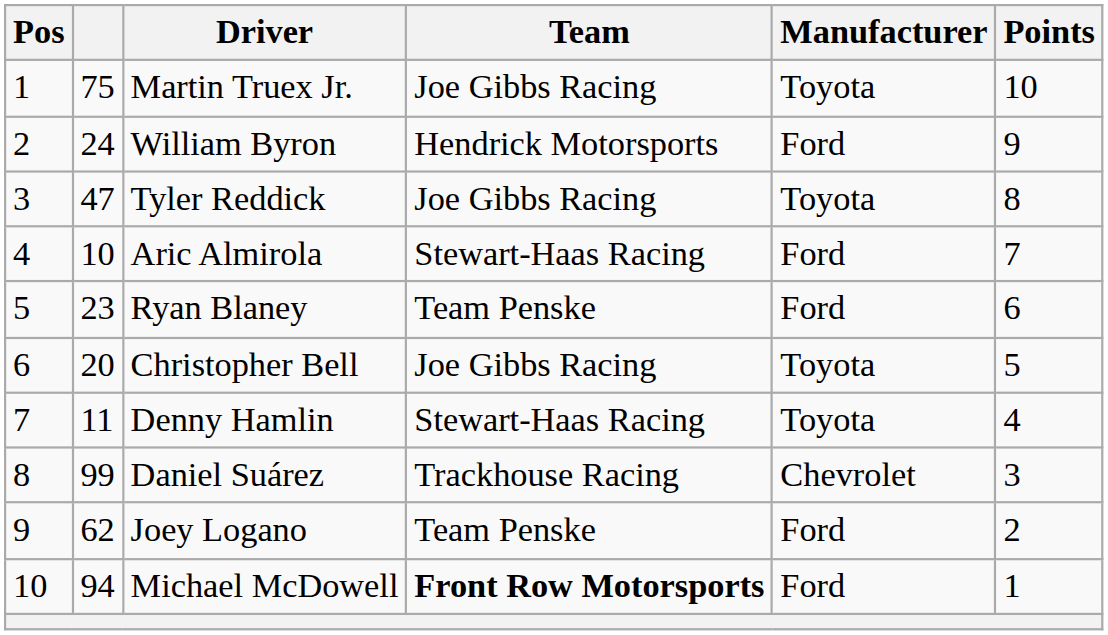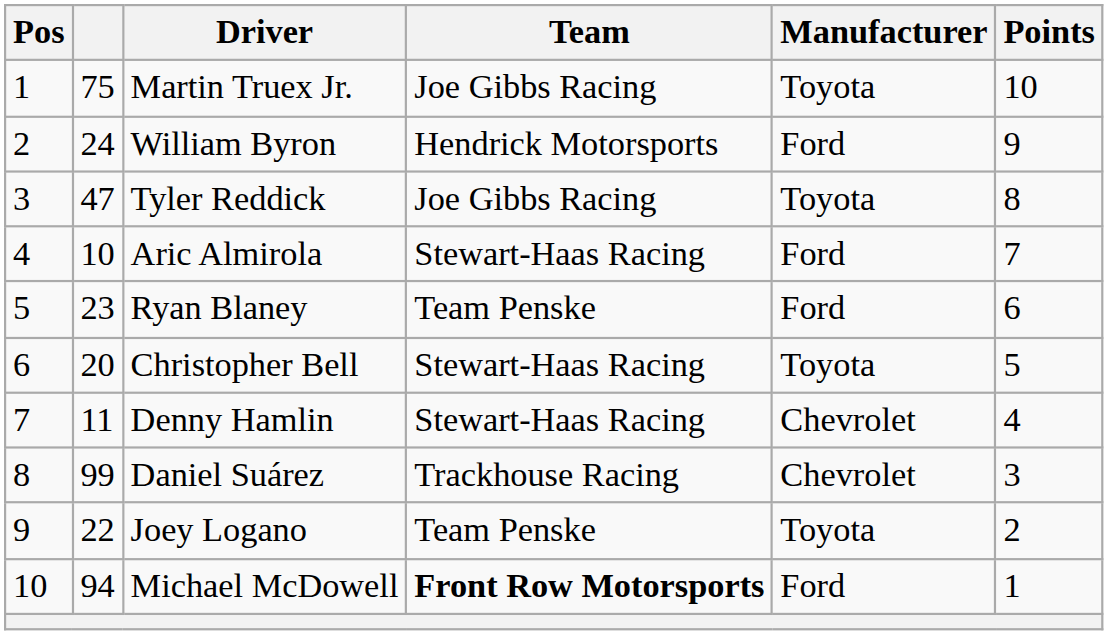(535, 363) Joe Gibbs Racing -> (560, 363) Stewart-Haas Racing
(828, 418) Toyota -> (848, 418) Chevrolet
(98, 529) 62 -> (98, 529) 22
(813, 529) Ford -> (828, 529) Toyota
